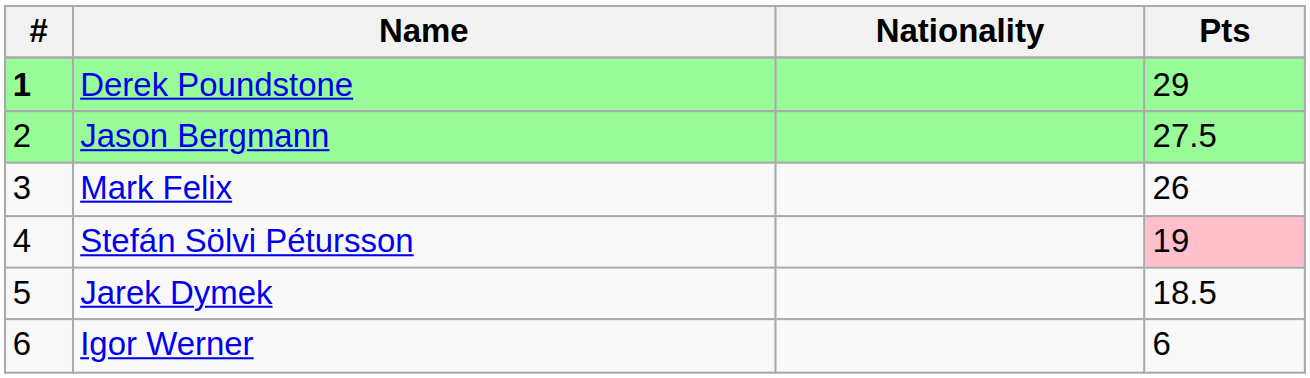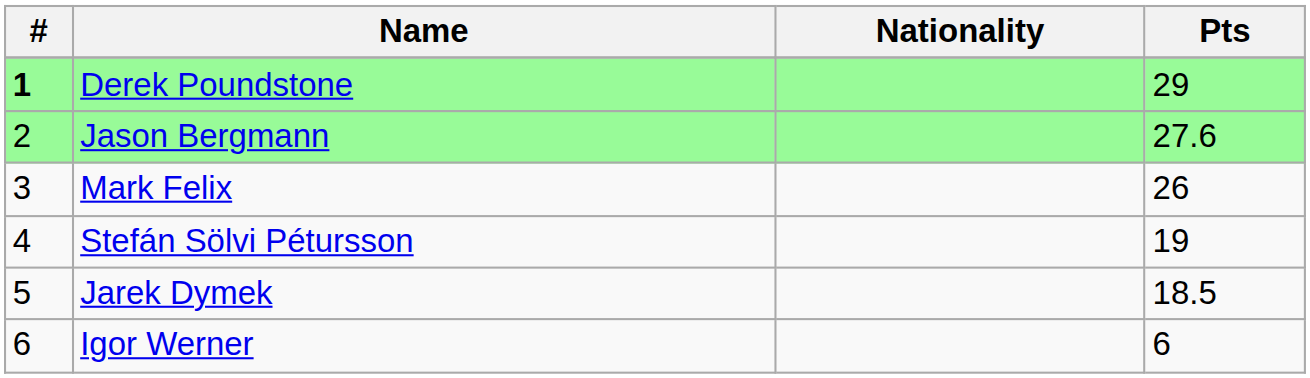(1185, 136) 27.5 -> (1185, 136) 27.6
(1171, 240) pink background -> (1171, 240) no background
